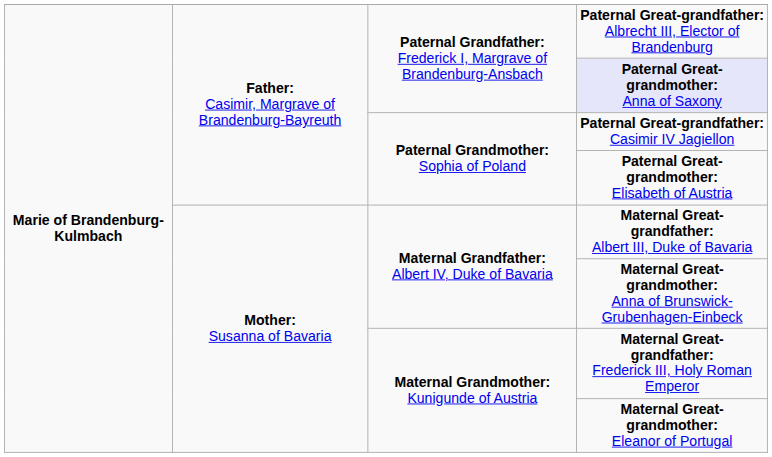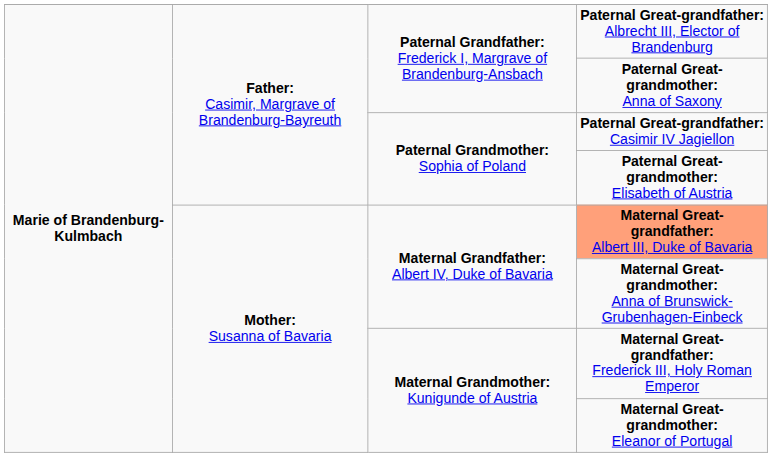(672, 85) lavender background -> (672, 85) no background
(672, 231) no background -> (672, 231) lightsalmon background
